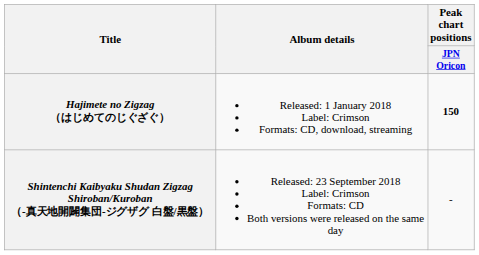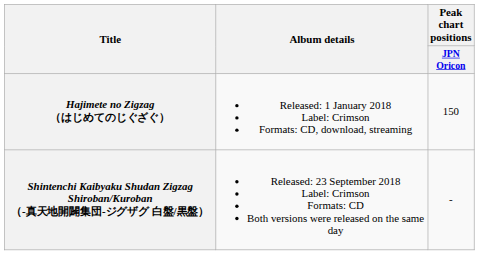(451, 111) bold -> (451, 111) normal
